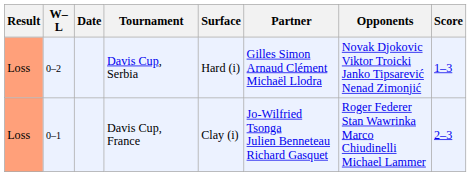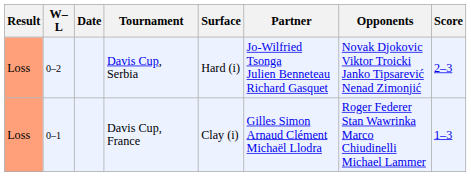(287, 67) Gilles Simon Arnaud Clément Michaël Llodra -> (288, 67) Jo-Wilfried Tsonga Julien Benneteau Richard Gasquet
(443, 67) 1–3 -> (443, 67) 2–3
(288, 134) Jo-Wilfried Tsonga Julien Benneteau Richard Gasquet -> (287, 134) Gilles Simon Arnaud Clément Michaël Llodra
(443, 134) 2–3 -> (443, 134) 1–3
